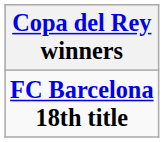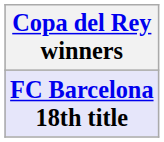(82, 103) no background -> (82, 103) lavender background
